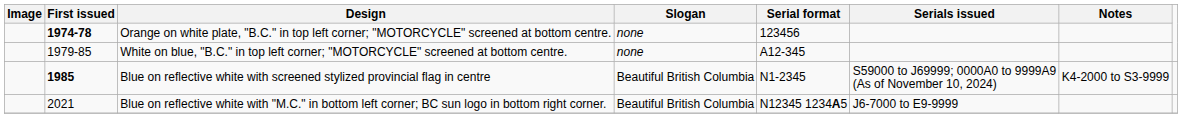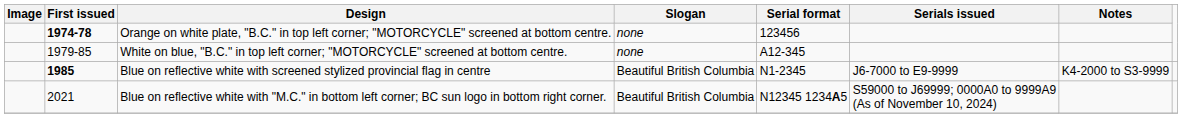(954, 77) S59000 to J69999; 0000A0 to 9999A9 (As of November 10, 2024) -> (905, 71) J6-7000 to E9-9999
(905, 103) J6-7000 to E9-9999 -> (954, 96) S59000 to J69999; 0000A0 to 9999A9 (As of November 10, 2024)
